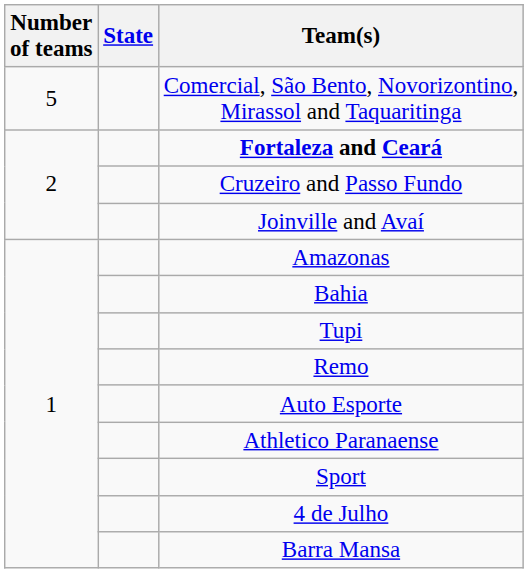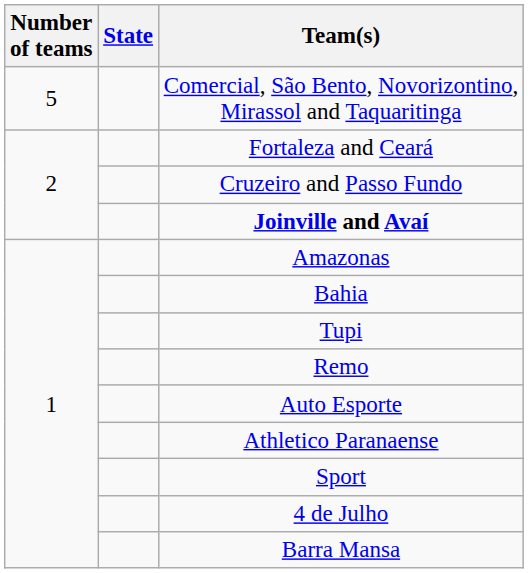(341, 147) bold -> (341, 147) normal
(341, 220) normal -> (341, 220) bold
